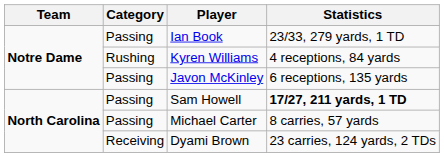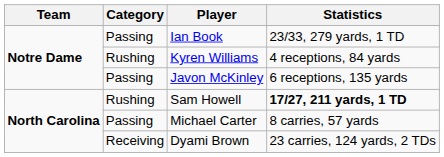(129, 99) Passing -> (130, 99) Rushing
